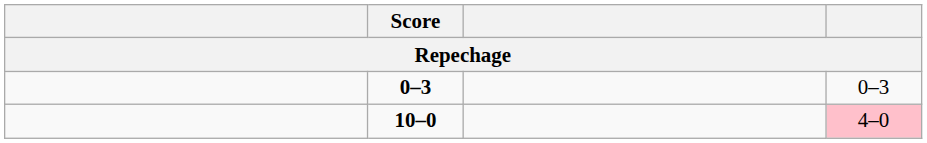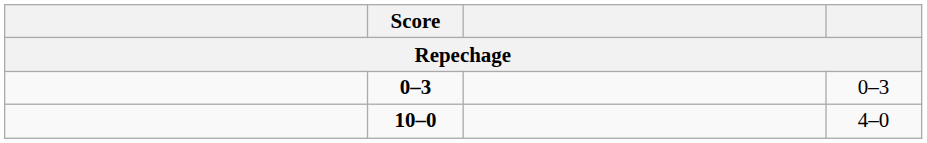(874, 120) pink background -> (874, 120) no background
